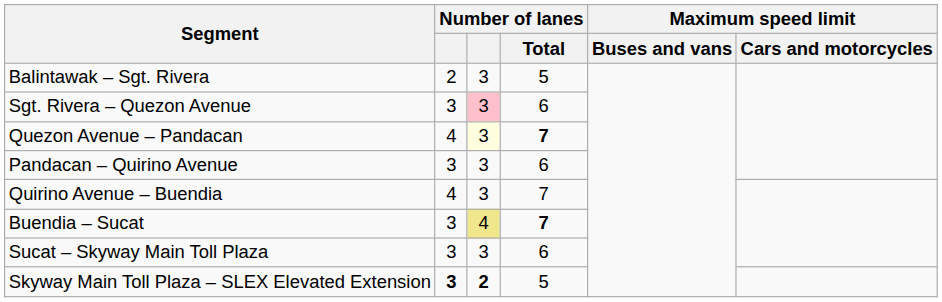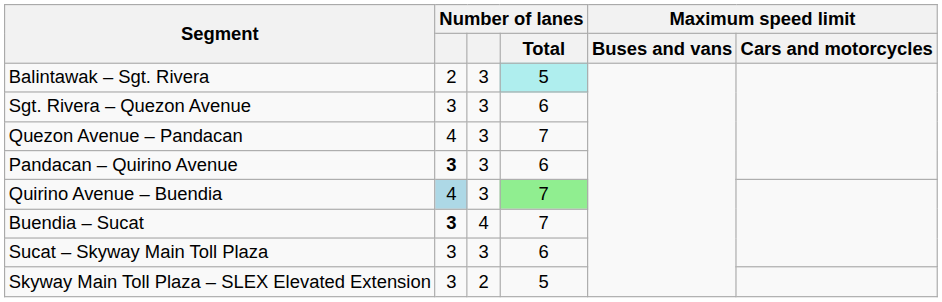(544, 77) no background -> (544, 77) paleturquoise background
(484, 106) pink background -> (484, 106) no background
(484, 135) lightyellow background -> (484, 135) no background
(544, 135) bold -> (544, 135) normal
(451, 164) normal -> (451, 164) bold
(451, 194) no background -> (451, 194) lightblue background
(544, 194) no background -> (544, 194) lightgreen background
(451, 223) normal -> (451, 223) bold
(484, 223) khaki background -> (484, 223) no background
(544, 223) bold -> (544, 223) normal
(451, 281) bold -> (451, 281) normal
(484, 281) bold -> (484, 281) normal
